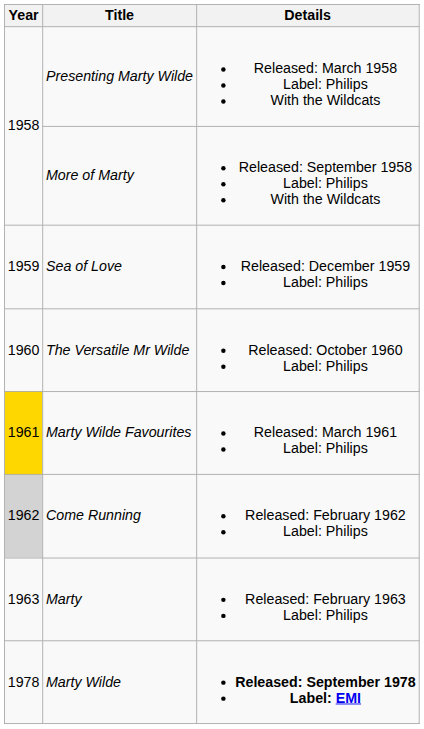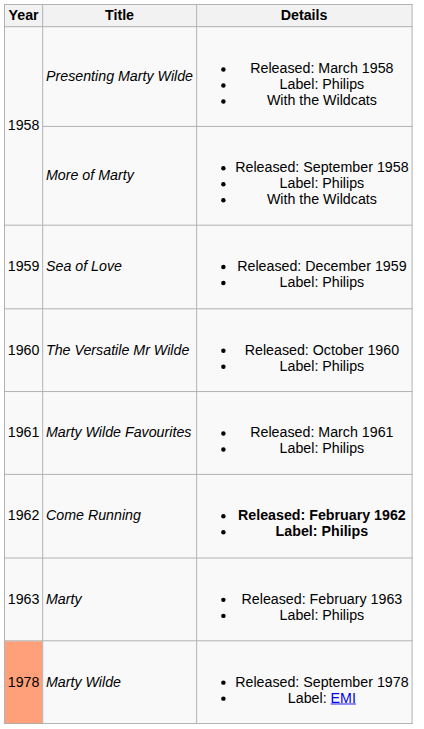(24, 433) gold background -> (24, 433) no background
(24, 516) lightgrey background -> (24, 516) no background
(308, 524) normal -> (304, 524) bold
(24, 682) no background -> (24, 682) lightsalmon background
(308, 690) bold -> (304, 690) normal
